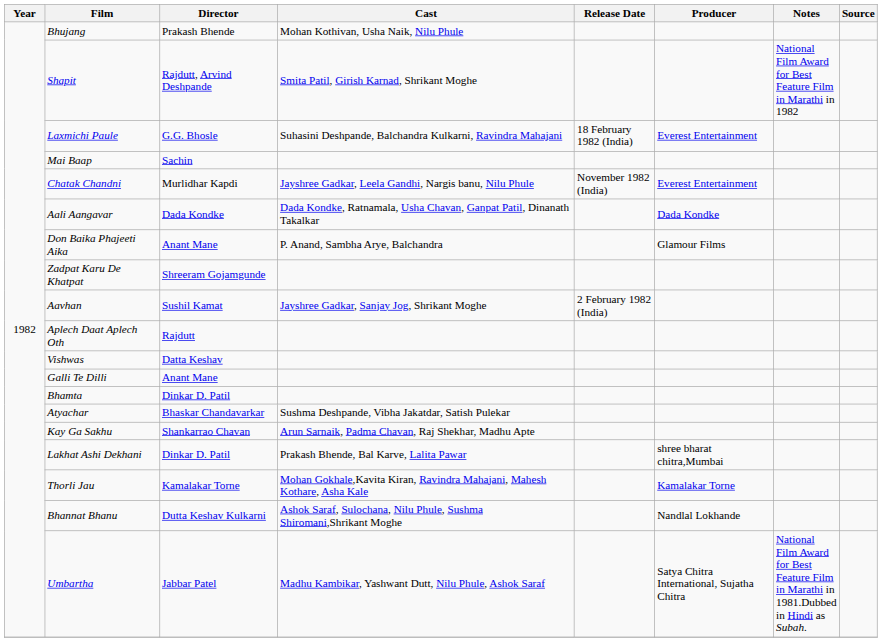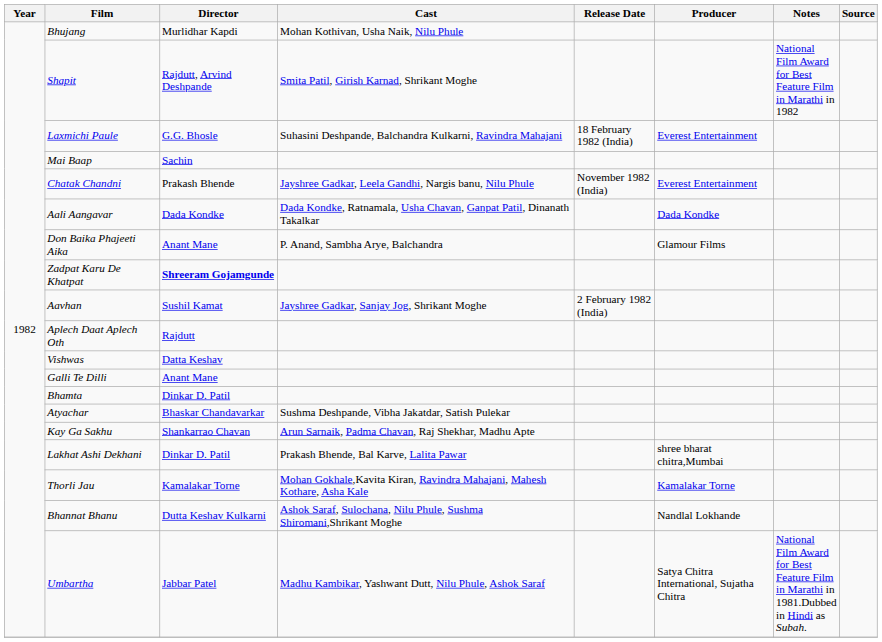(198, 31) Prakash Bhende -> (200, 31) Murlidhar Kapdi
(200, 184) Murlidhar Kapdi -> (198, 184) Prakash Bhende
(214, 275) normal -> (218, 275) bold
